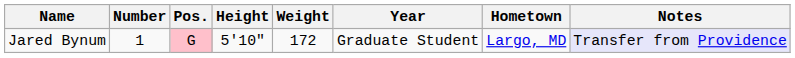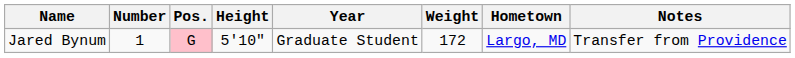columns swapped: (303, 17) <-> (408, 17)
(680, 41) lavender background -> (680, 41) no background
